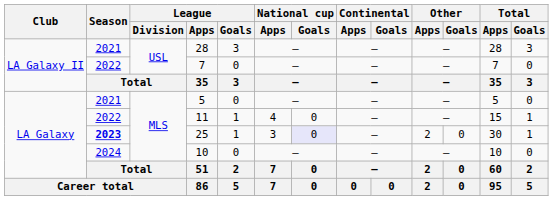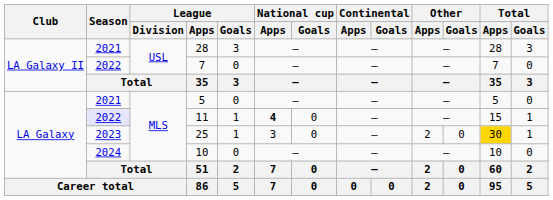(108, 117) no background -> (108, 117) lavender background
(273, 117) normal -> (273, 117) bold
(108, 135) bold -> (108, 135) normal
(314, 135) lavender background -> (314, 135) no background
(495, 135) no background -> (495, 135) gold background
